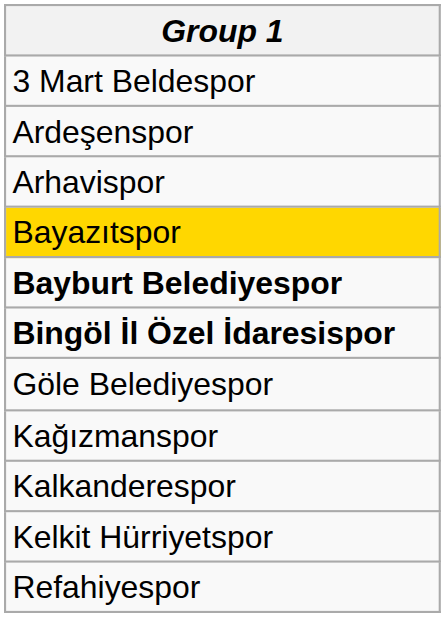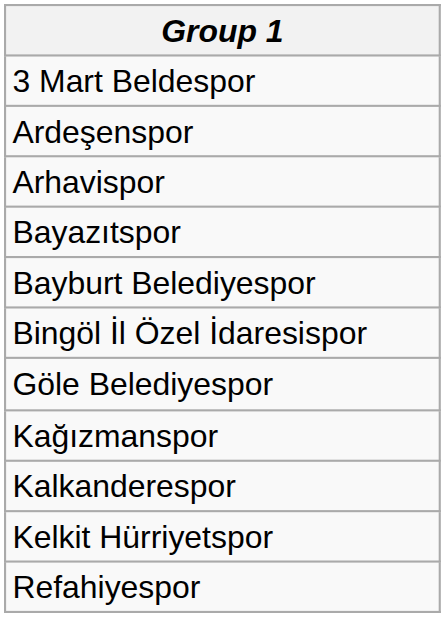(97, 233) gold background -> (97, 233) no background
(177, 283) bold -> (164, 283) normal
(204, 334) bold -> (190, 334) normal
